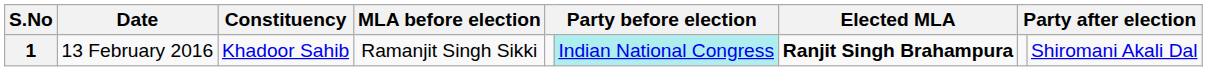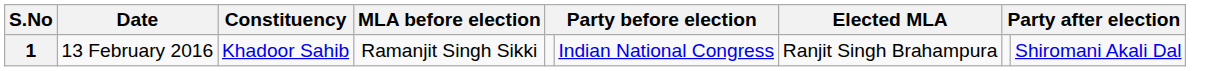(666, 50) paleturquoise background -> (666, 50) no background
(898, 50) bold -> (890, 50) normal
